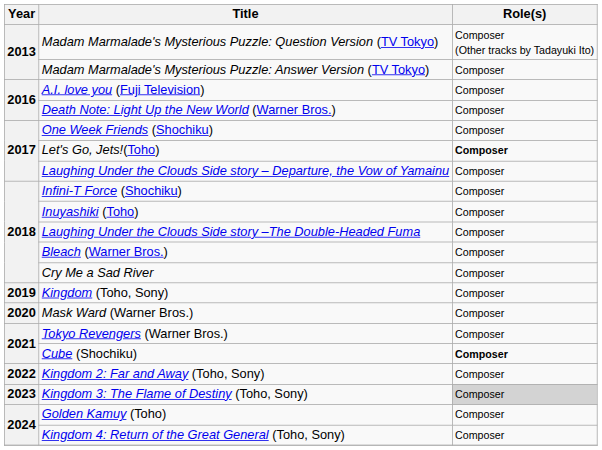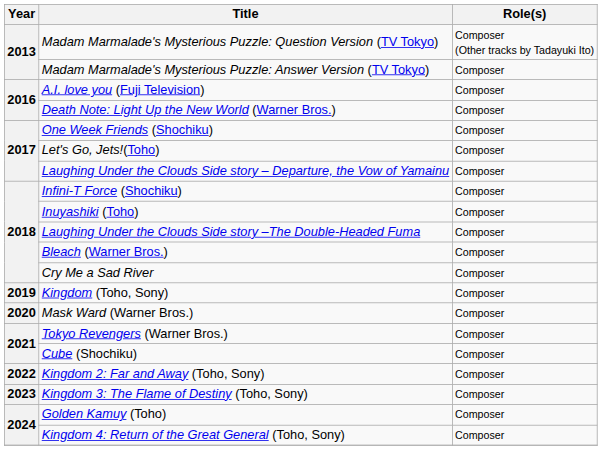(481, 150) bold -> (480, 151) normal
(481, 353) bold -> (480, 354) normal
(480, 395) lightgrey background -> (480, 395) no background
